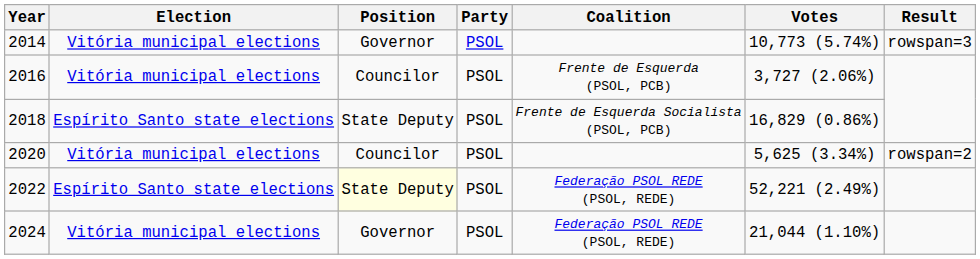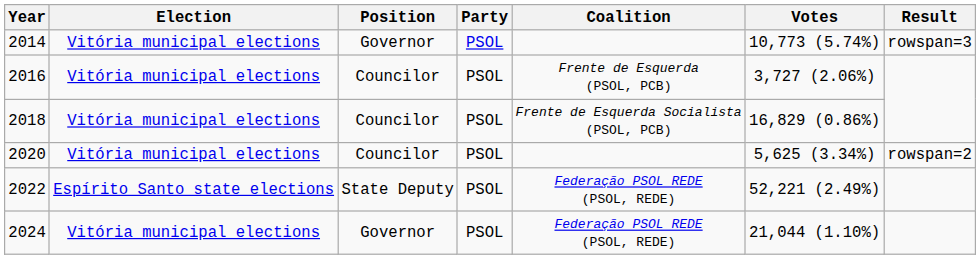(194, 121) Espírito Santo state elections -> (194, 121) Vitória municipal elections
(398, 121) State Deputy -> (398, 121) Councilor
(398, 189) lightyellow background -> (398, 189) no background
